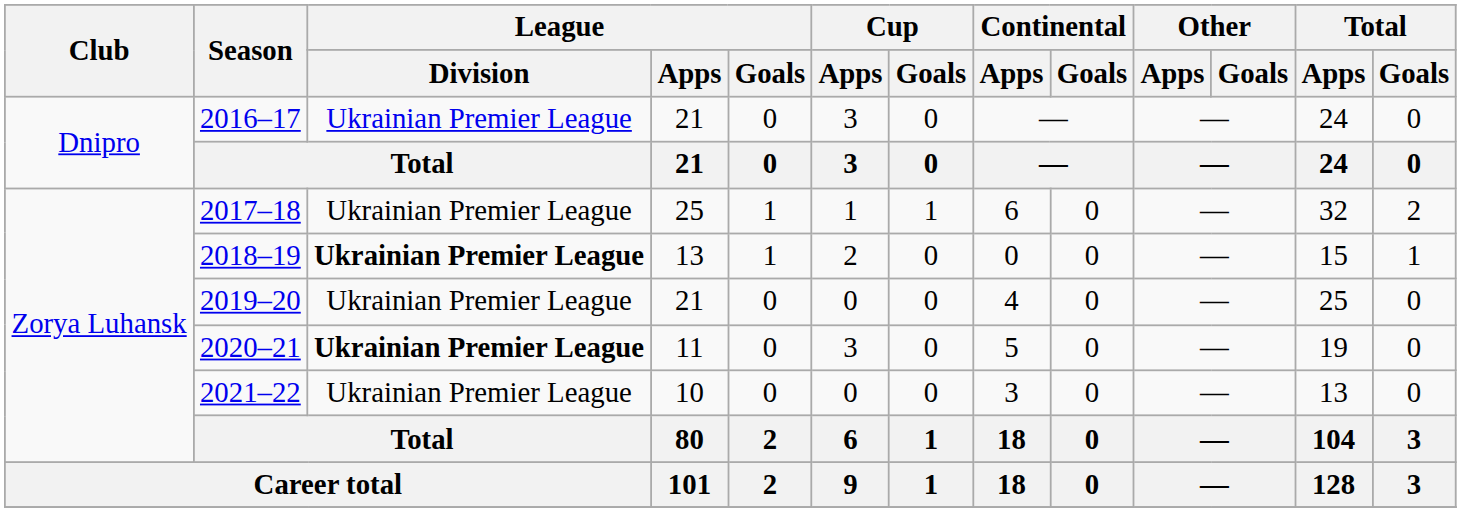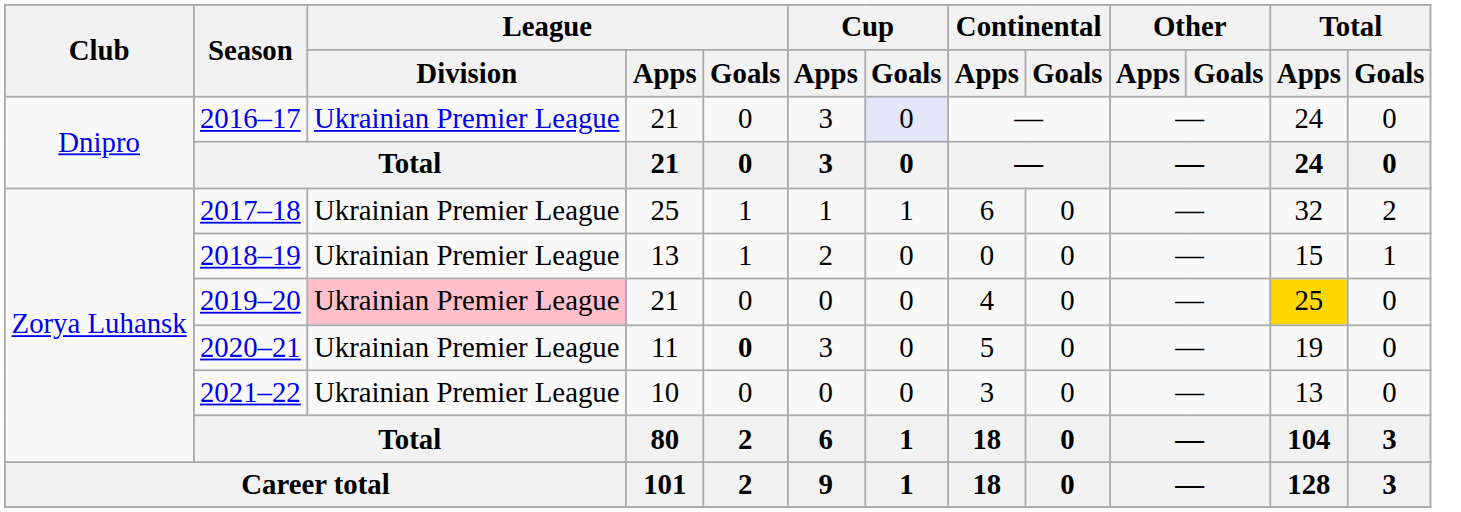(931, 118) no background -> (906, 118) lavender background
(479, 255) bold -> (467, 255) normal
(479, 301) no background -> (467, 301) pink background
(1333, 301) no background -> (1309, 301) gold background
(479, 347) bold -> (467, 347) normal
(770, 347) normal -> (745, 347) bold
